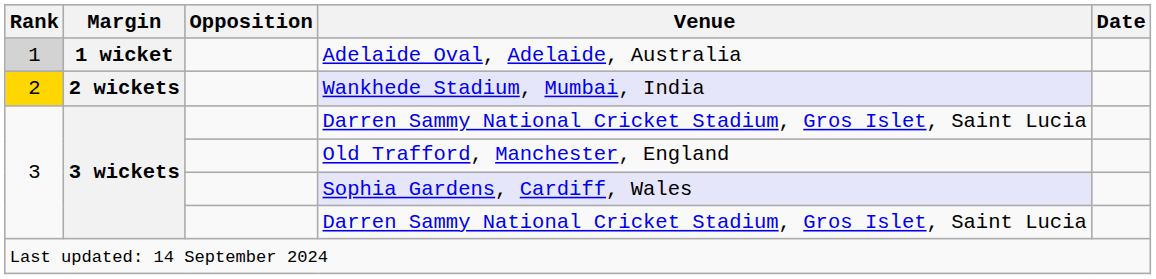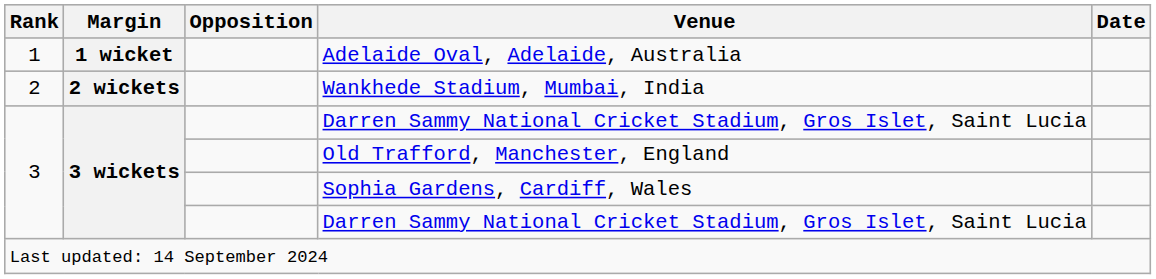(34, 55) lightgrey background -> (34, 55) no background
(34, 88) gold background -> (34, 88) no background
(514, 88) lavender background -> (514, 88) no background
(507, 189) lavender background -> (507, 189) no background
